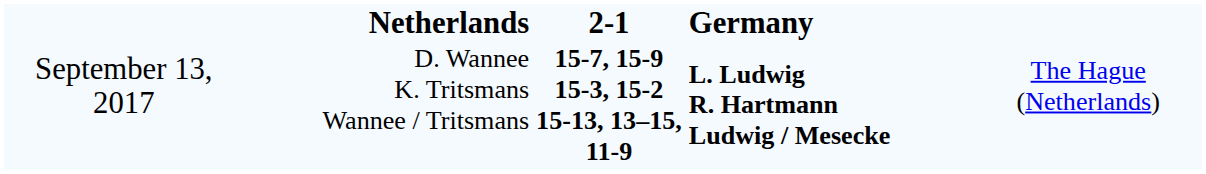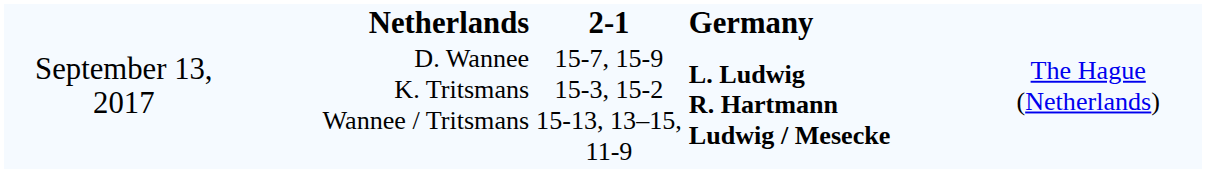(609, 105) bold -> (609, 105) normal
